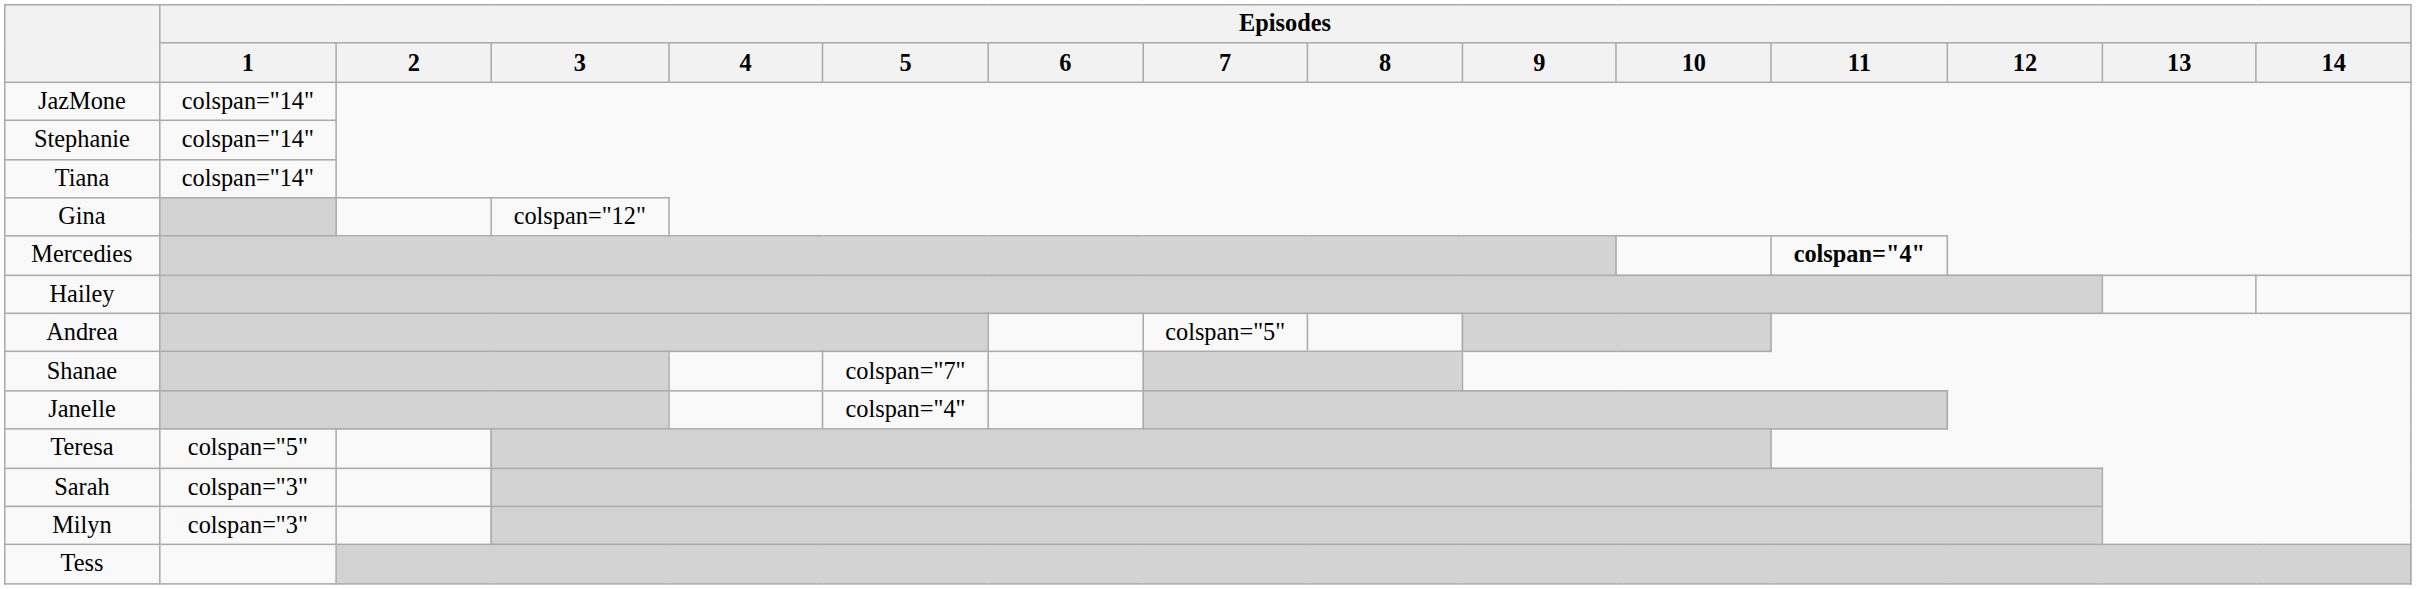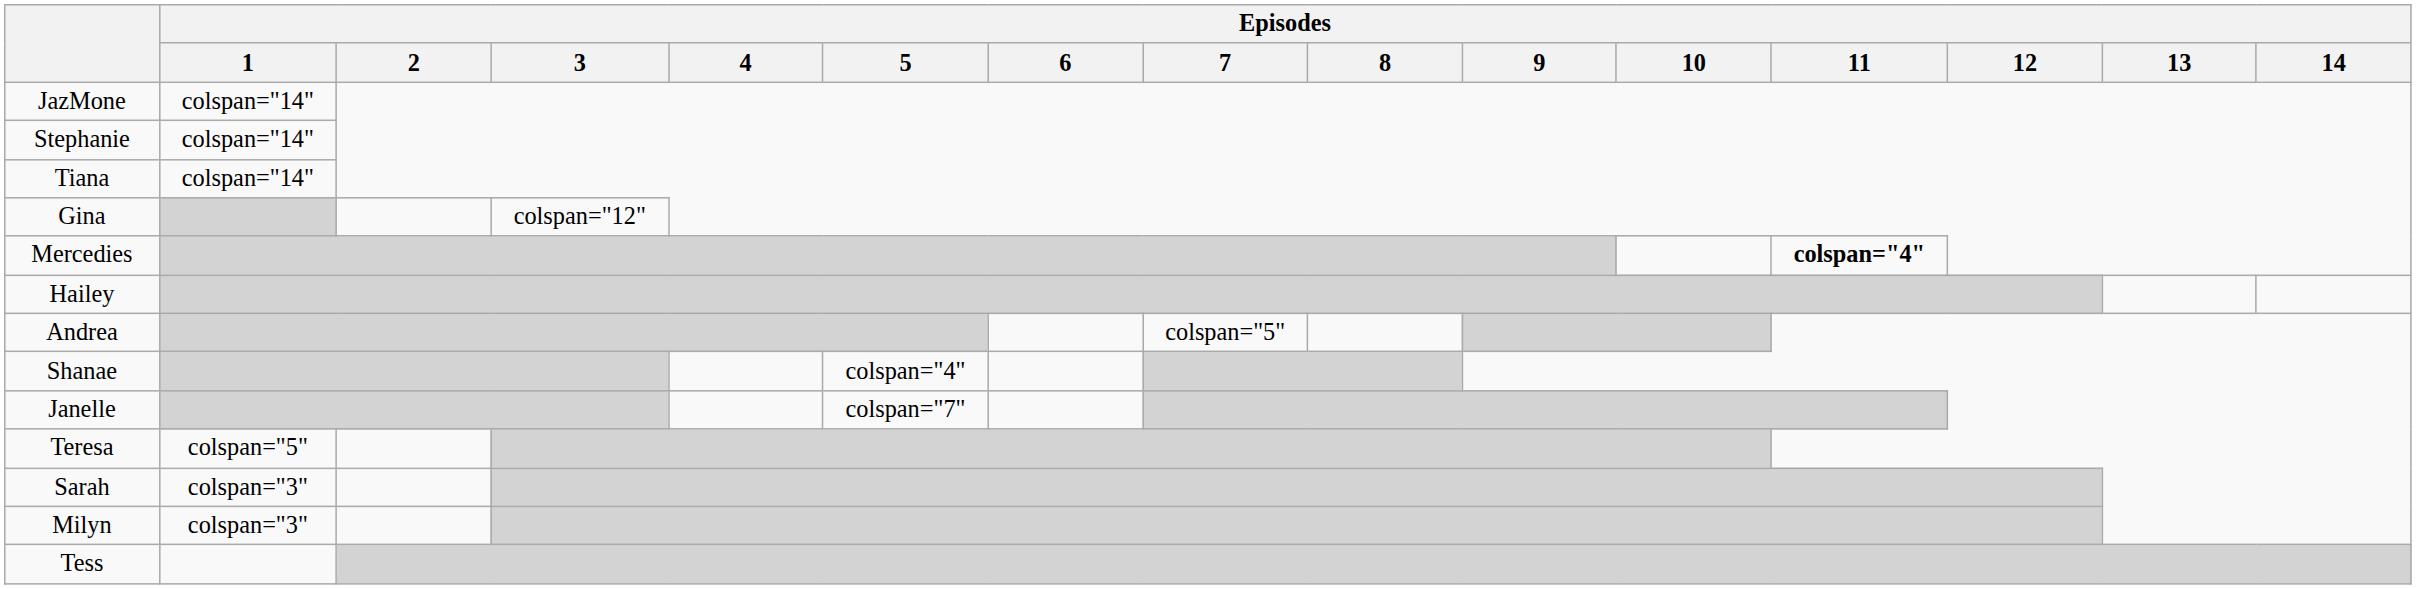(906, 370) colspan="7" -> (906, 370) colspan="4"
(906, 409) colspan="4" -> (906, 409) colspan="7"
